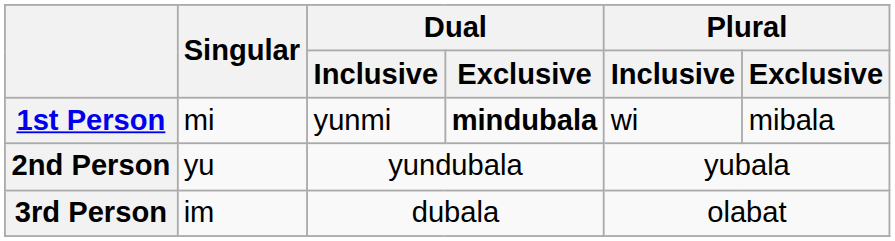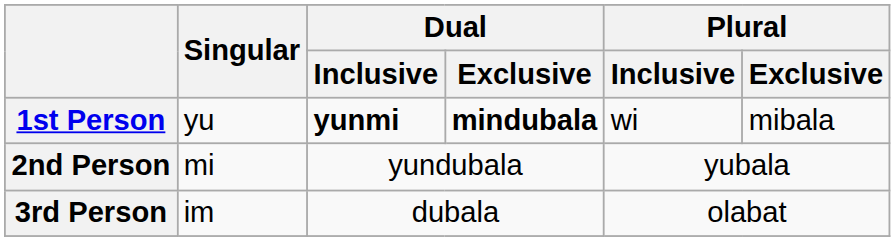(199, 119) mi -> (199, 119) yu
(352, 119) normal -> (356, 119) bold
(199, 166) yu -> (199, 166) mi
